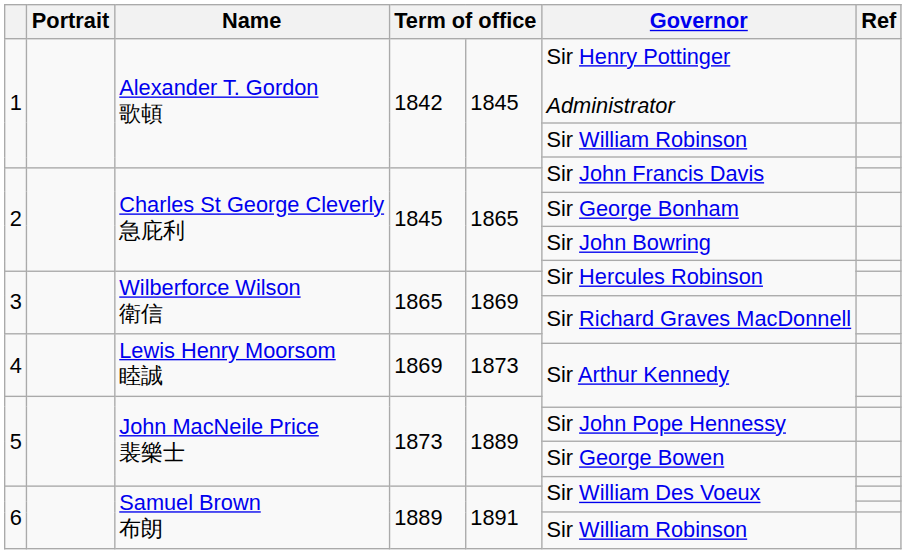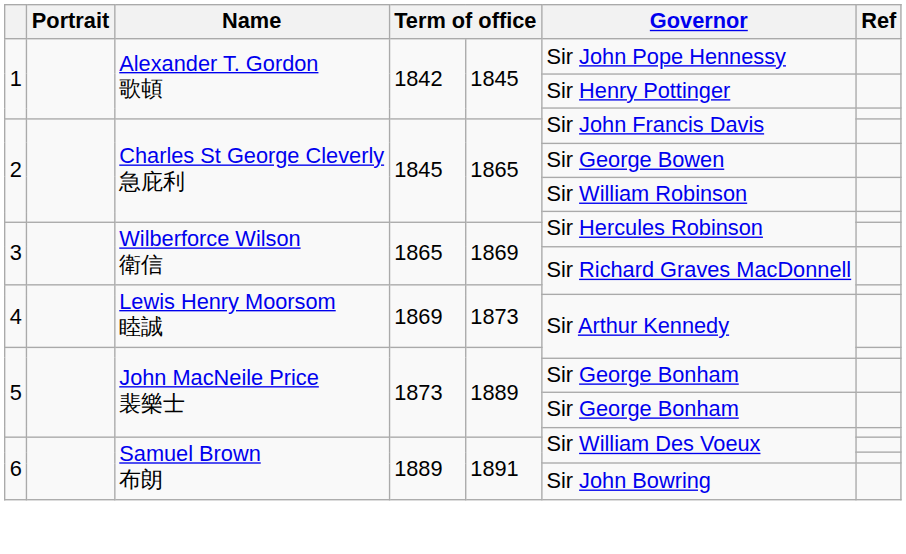(638, 80) Sir Henry Pottinger Administrator -> (666, 56) Sir John Pope Hennessy
(647, 139) Sir William Robinson -> (638, 90) Sir Henry Pottinger
(643, 208) Sir George Bonham -> (635, 159) Sir George Bowen
(629, 243) Sir John Bowring -> (647, 194) Sir William Robinson
(666, 423) Sir John Pope Hennessy -> (643, 375) Sir George Bonham
(635, 458) Sir George Bowen -> (643, 409) Sir George Bonham
(647, 530) Sir William Robinson -> (629, 481) Sir John Bowring
